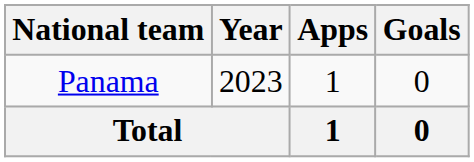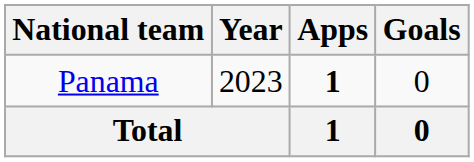(333, 80) normal -> (333, 80) bold
